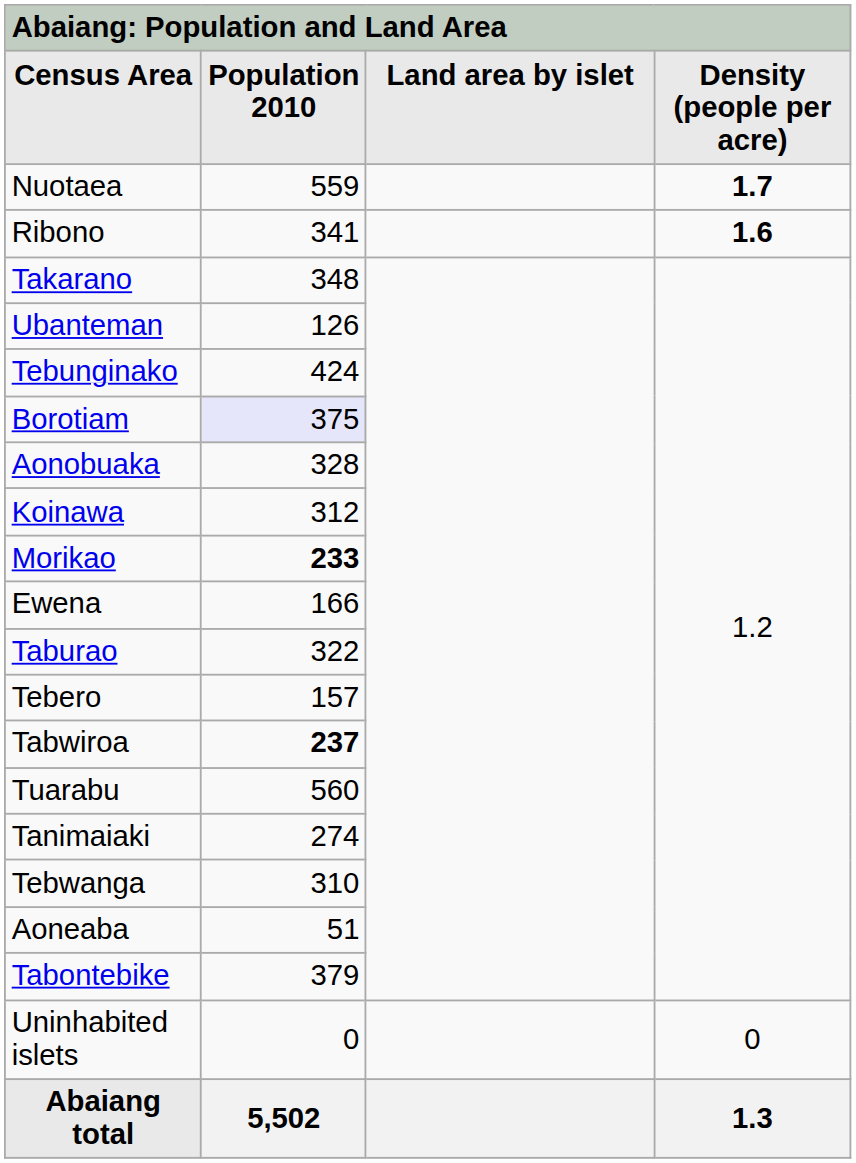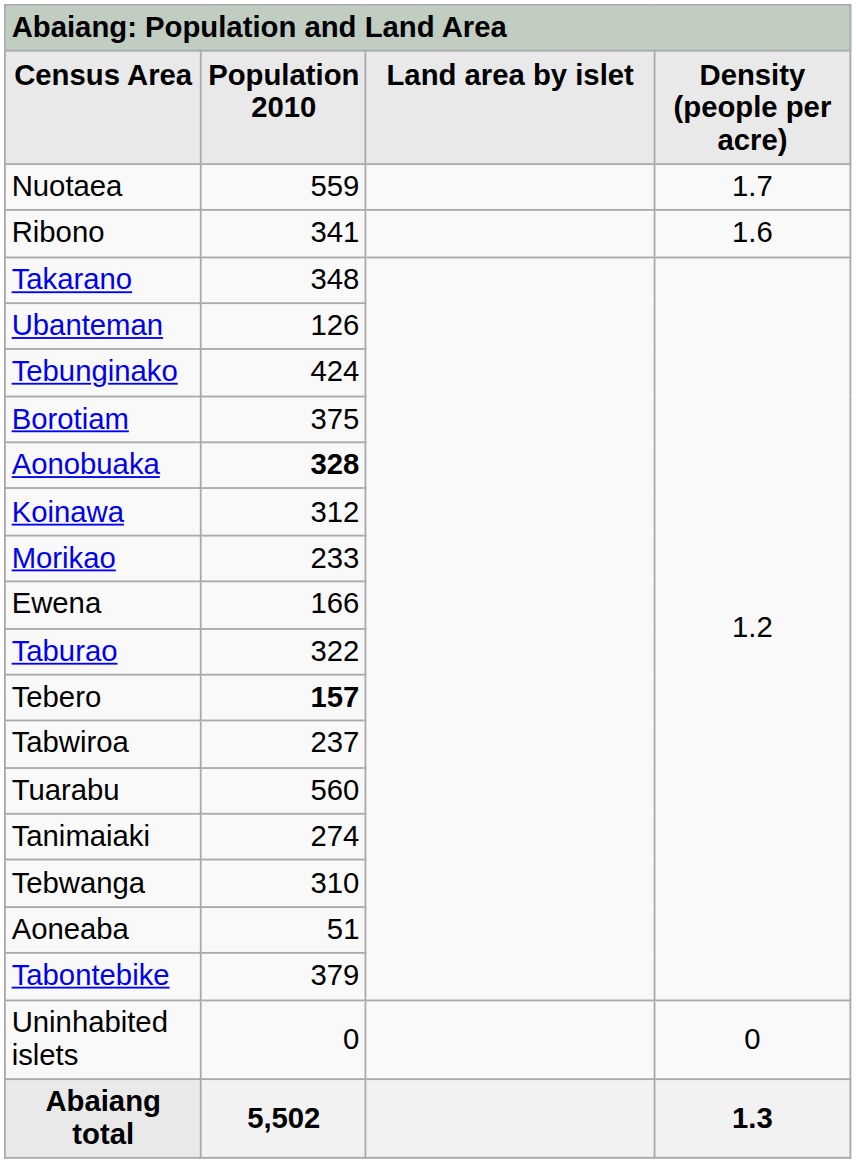(752, 186) bold -> (752, 186) normal
(752, 232) bold -> (752, 232) normal
(335, 418) lavender background -> (335, 418) no background
(335, 465) normal -> (335, 465) bold
(335, 557) bold -> (335, 557) normal
(335, 697) normal -> (335, 697) bold
(335, 743) bold -> (335, 743) normal
